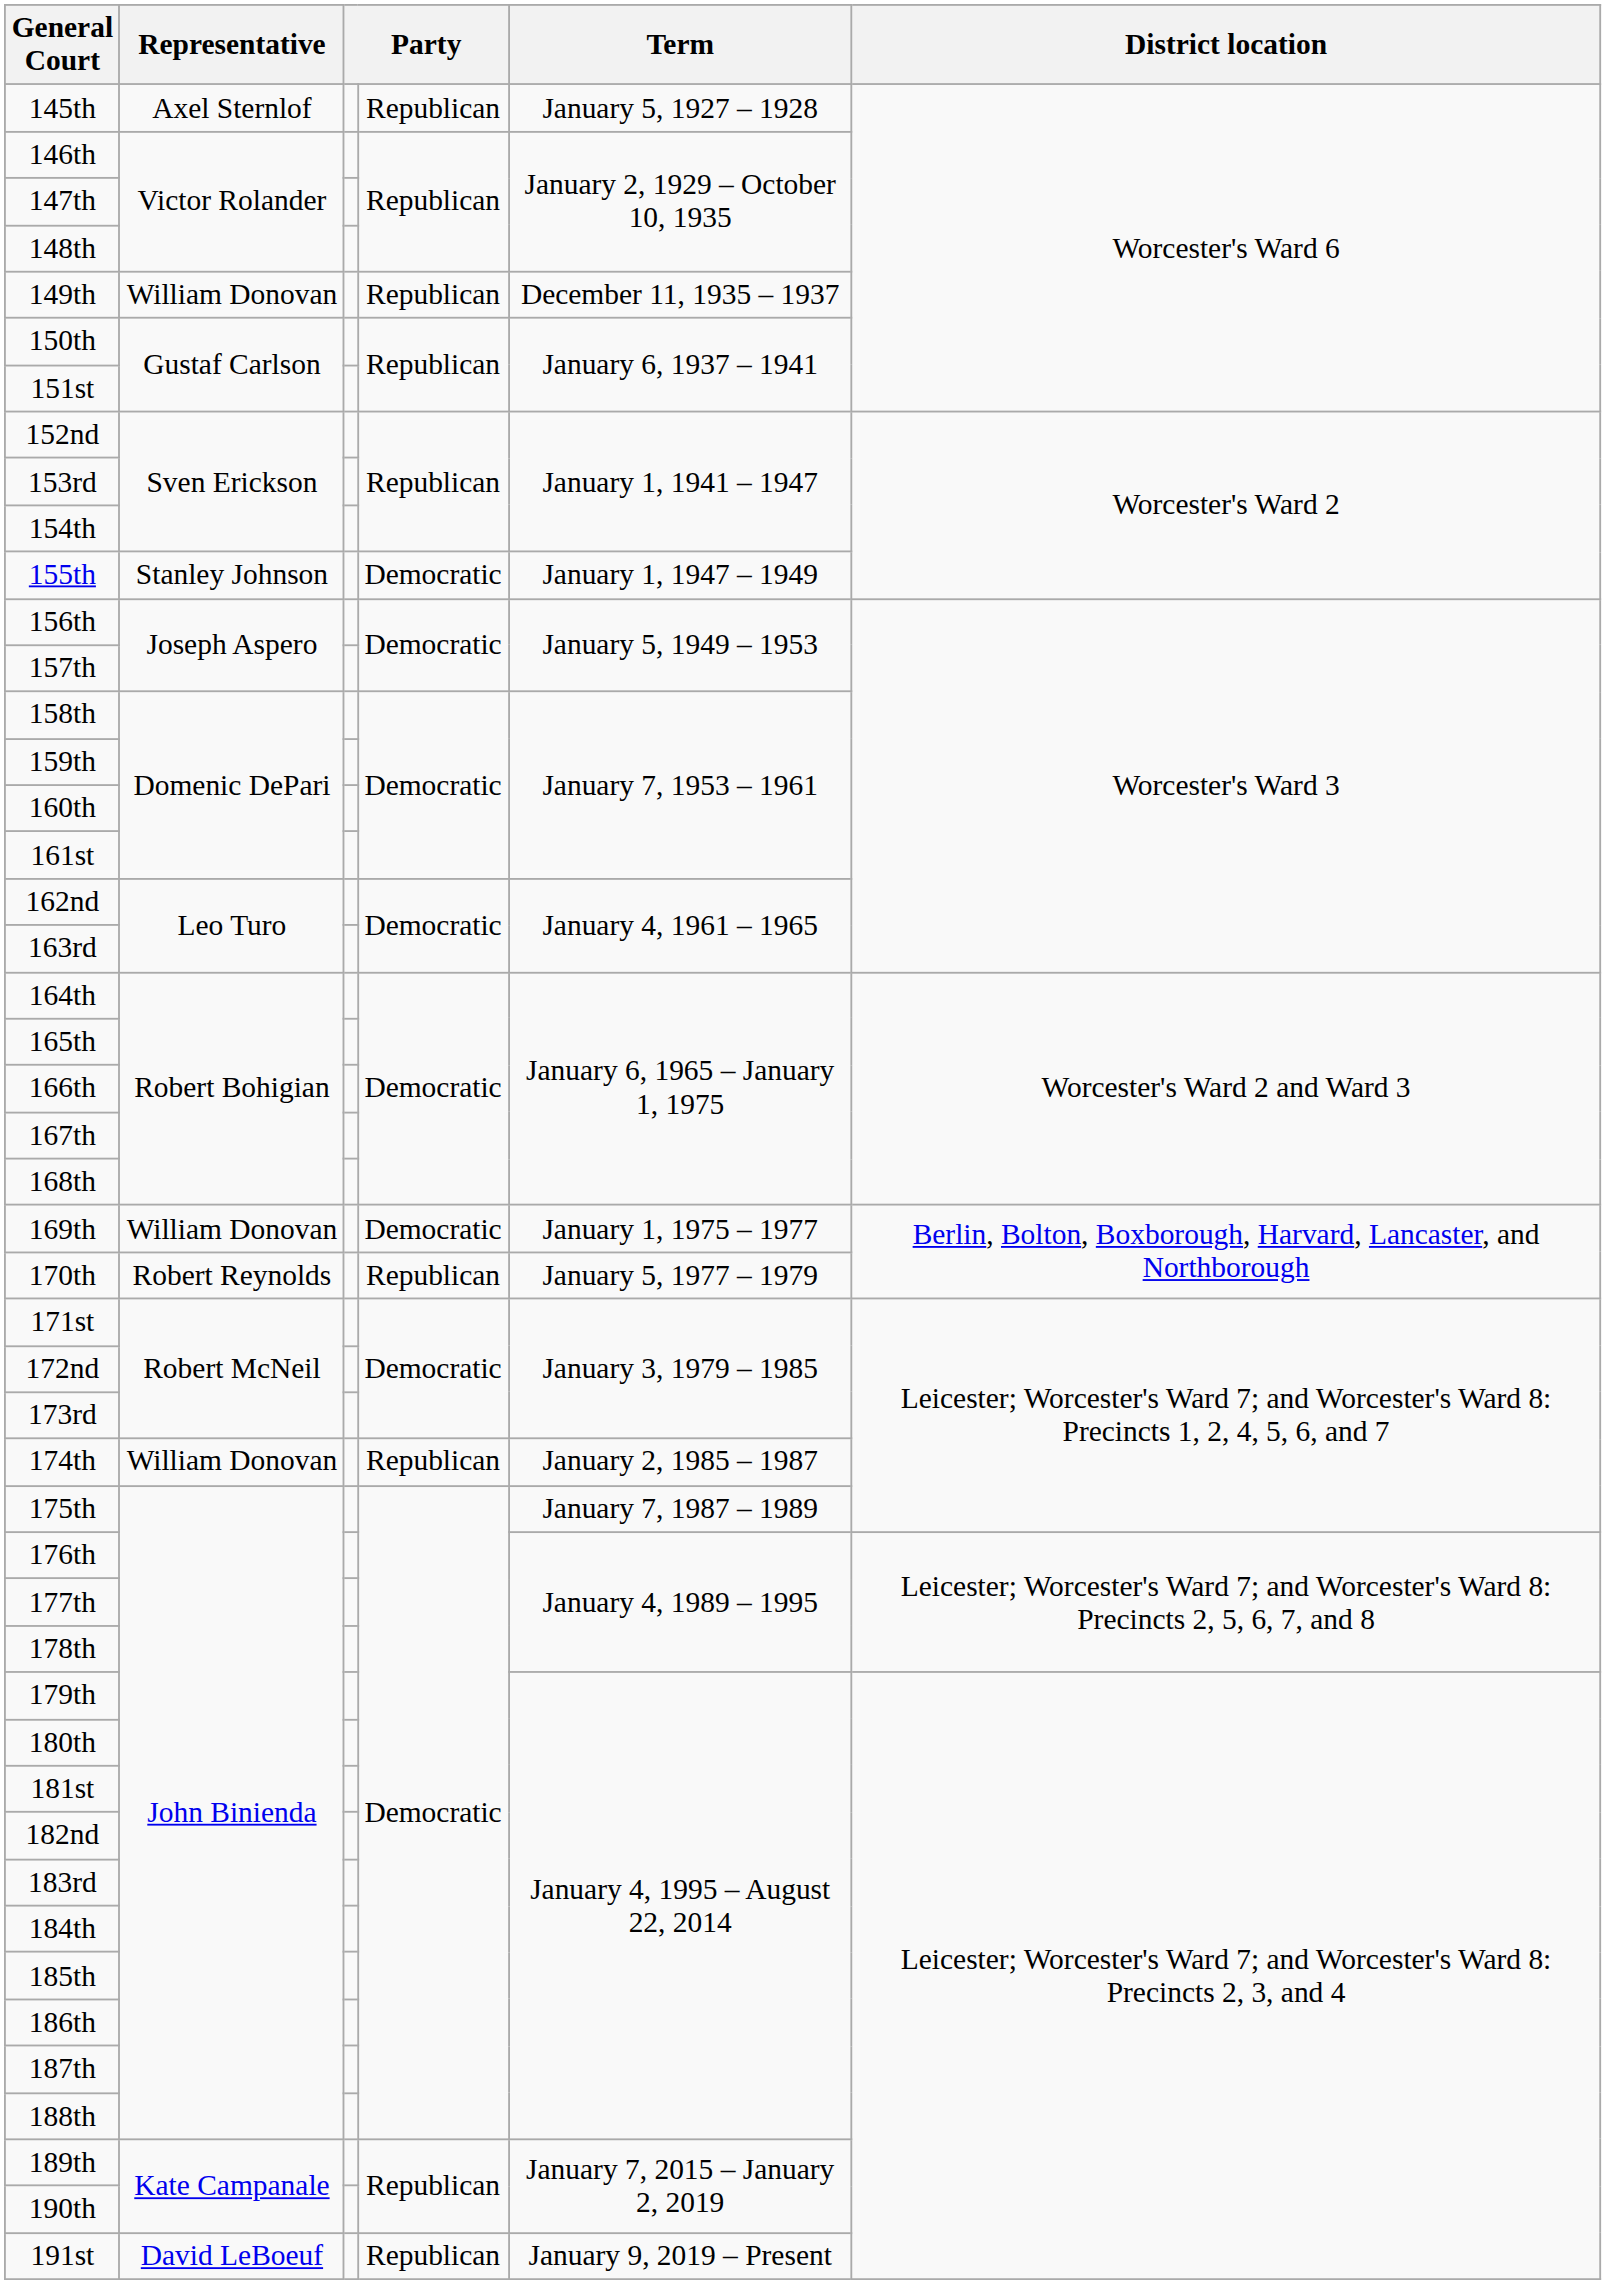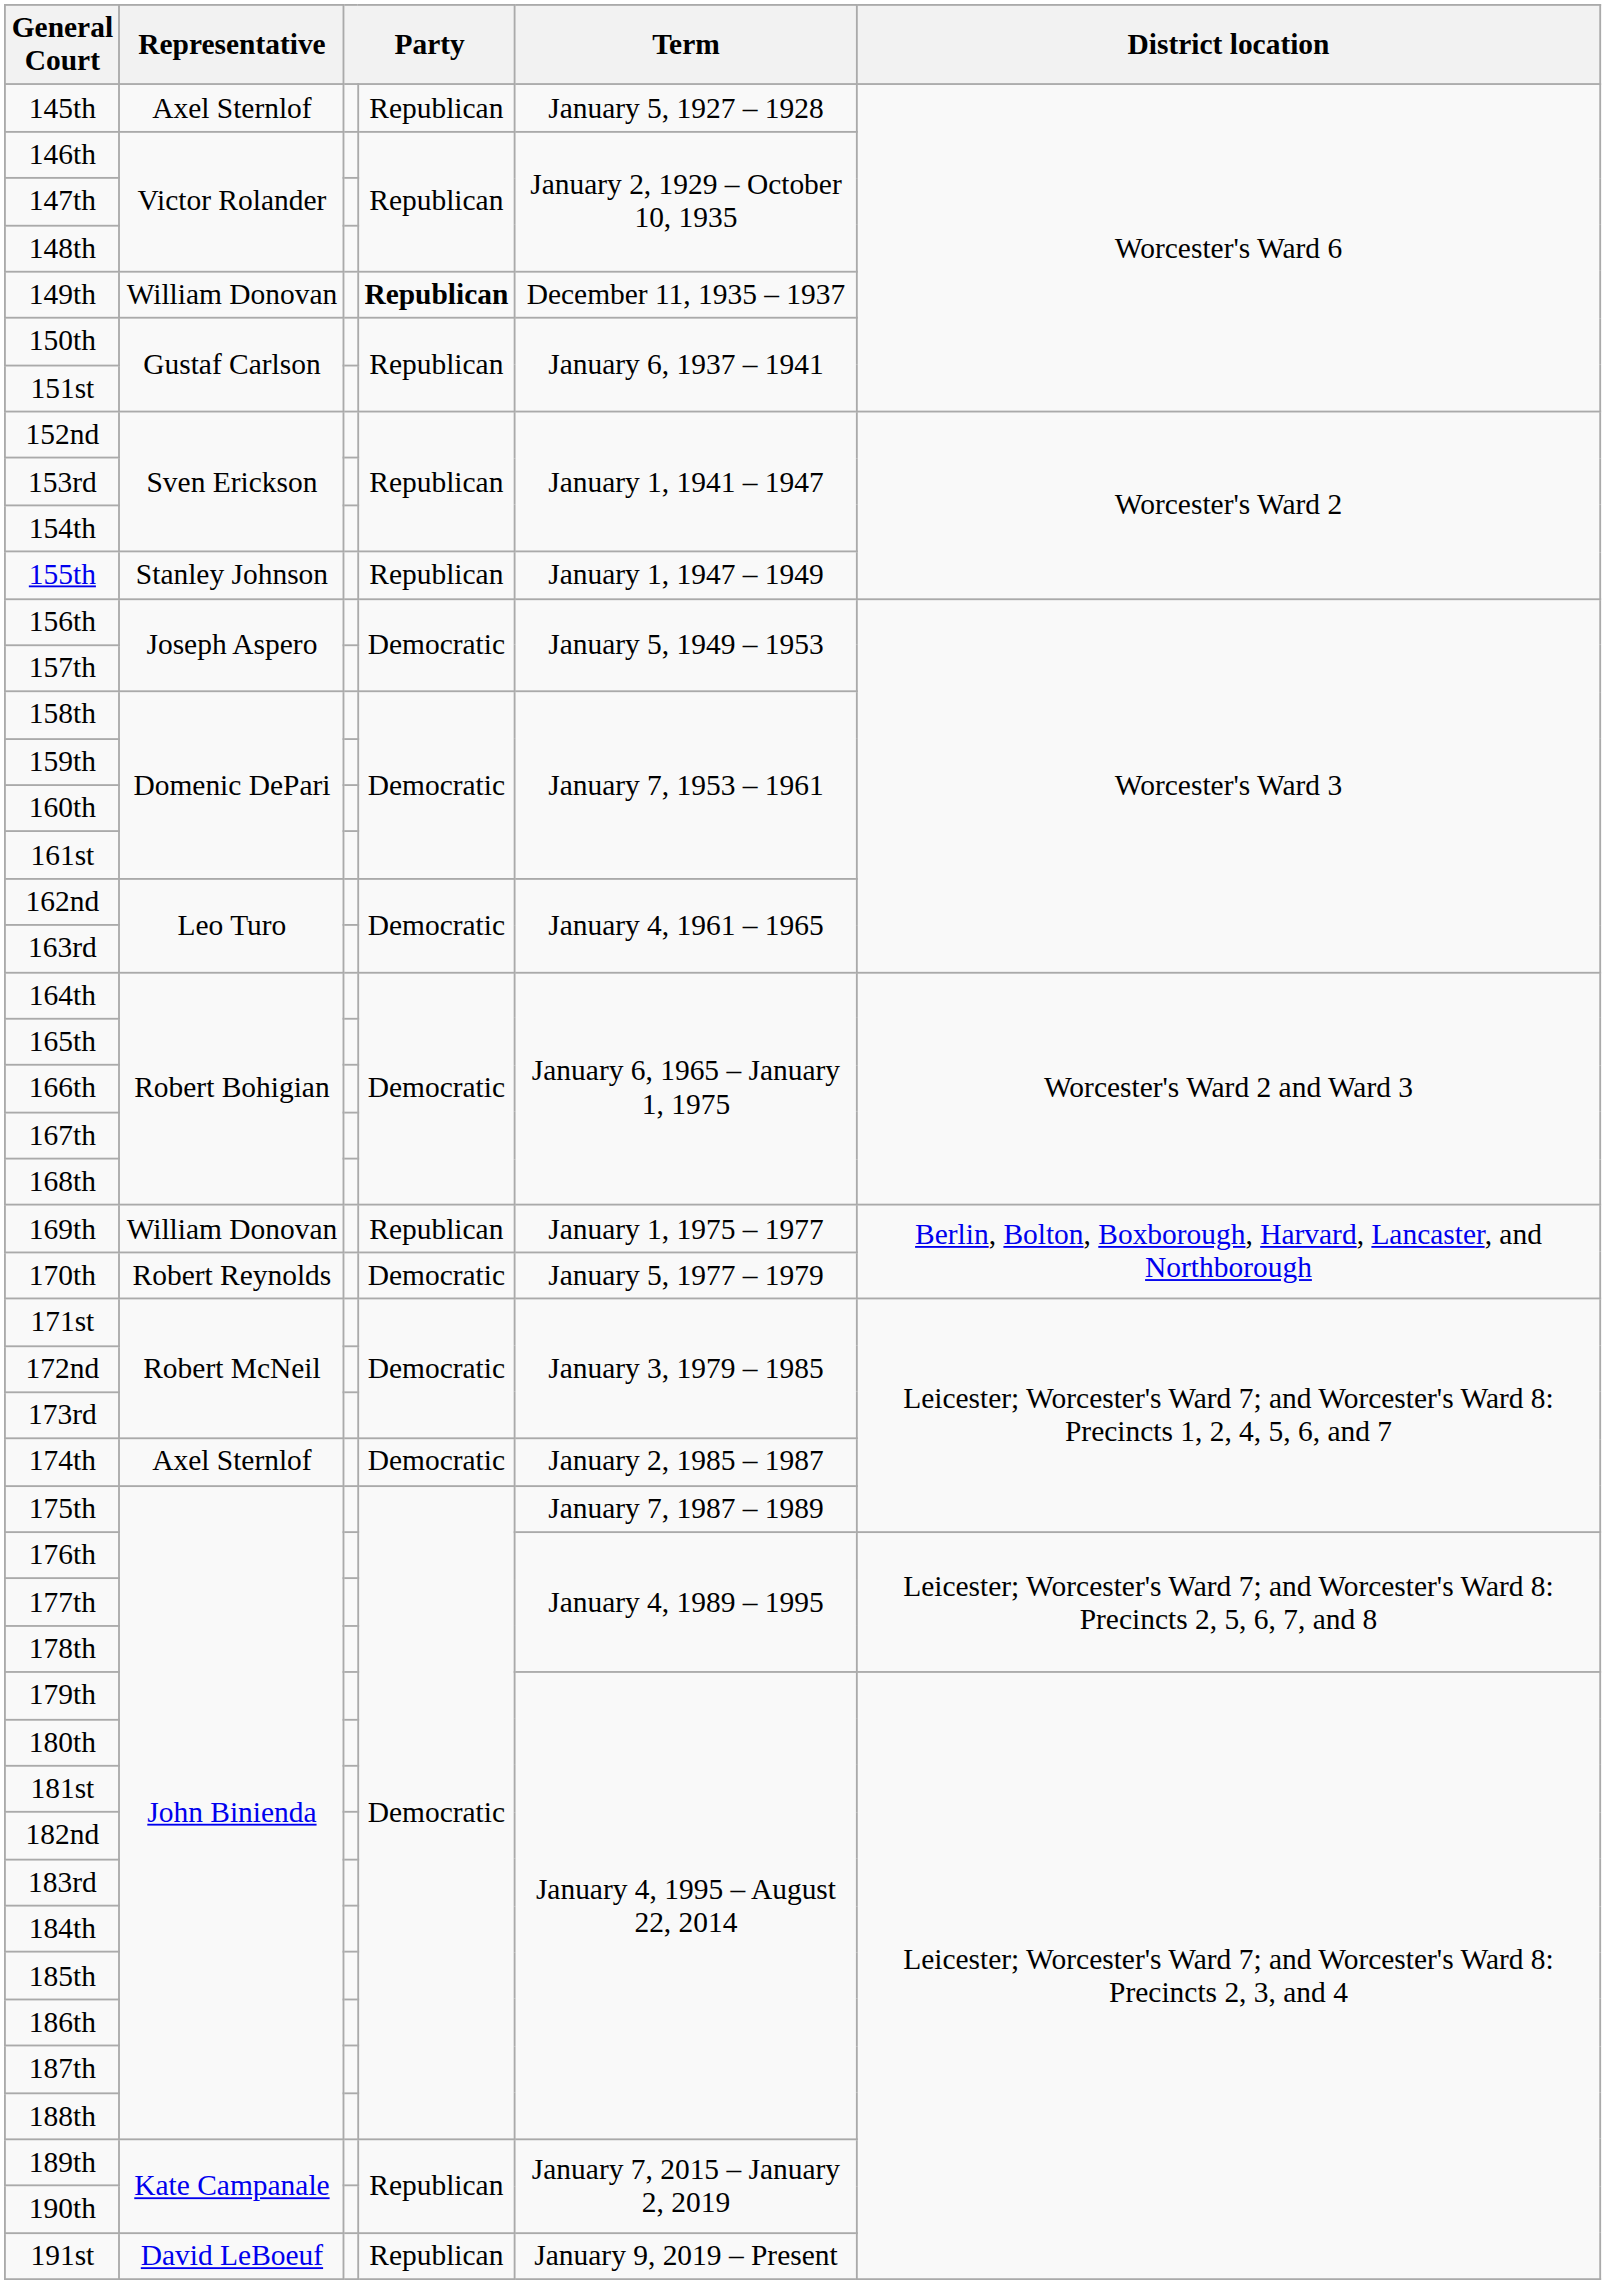(433, 294) normal -> (436, 294) bold
(433, 574) Democratic -> (436, 574) Republican
(433, 1228) Democratic -> (436, 1228) Republican
(433, 1274) Republican -> (436, 1274) Democratic
(232, 1461) William Donovan -> (232, 1461) Axel Sternlof
(433, 1461) Republican -> (436, 1461) Democratic
